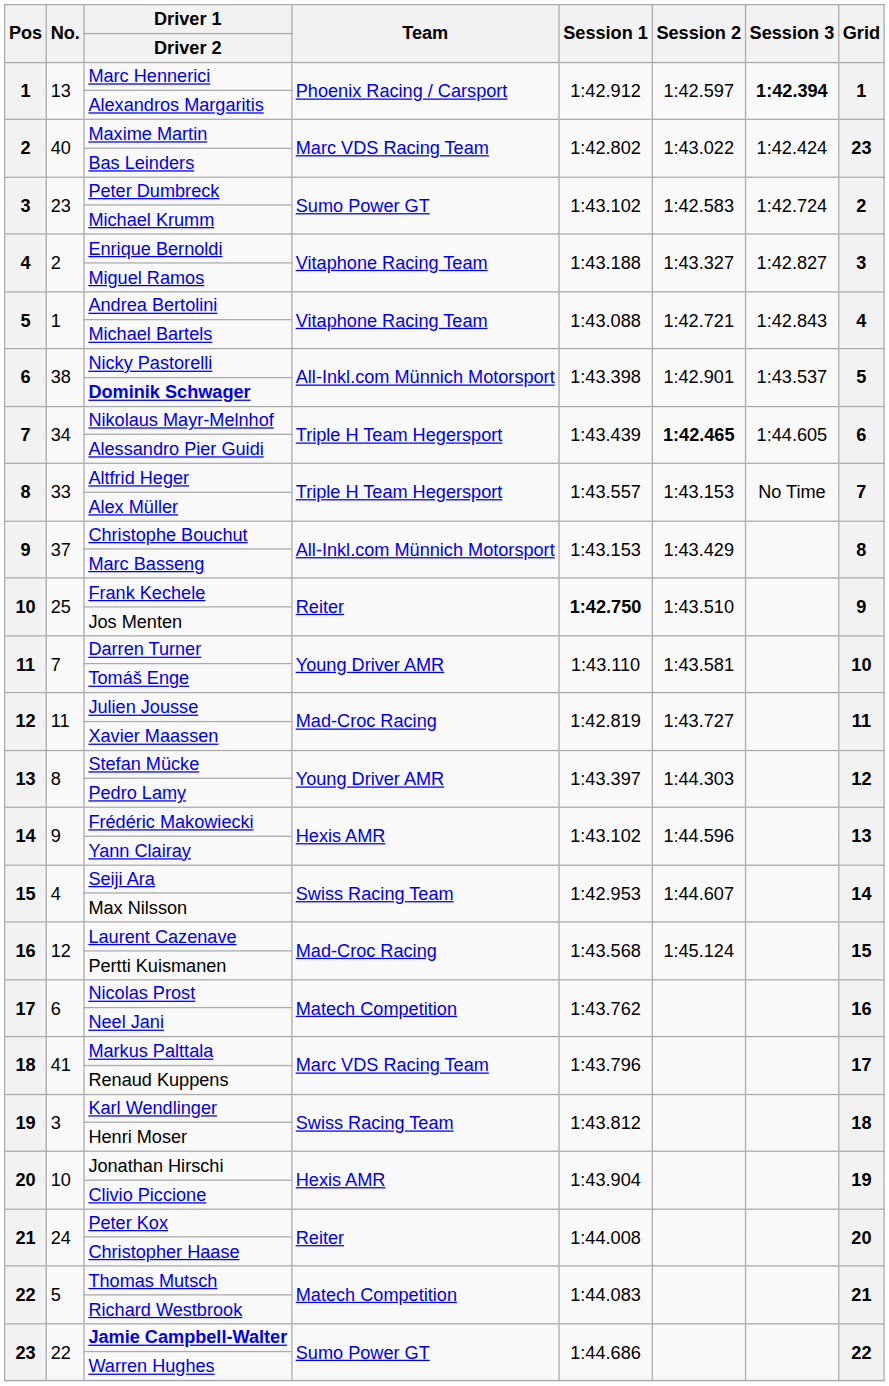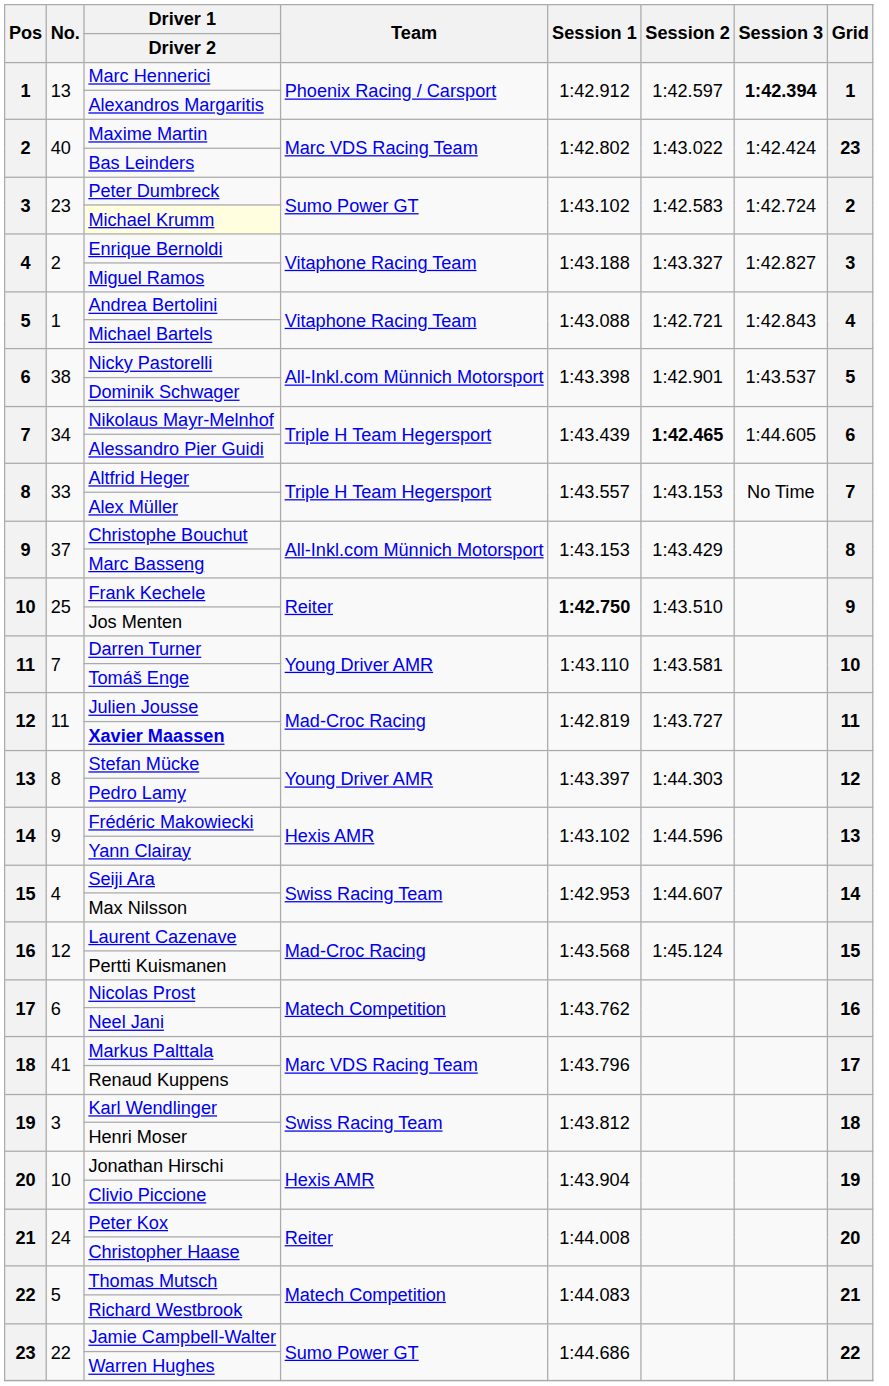(151, 220) no background -> (151, 220) lightyellow background
(169, 392) bold -> (164, 392) normal
(153, 736) normal -> (156, 736) bold
(188, 1338) bold -> (182, 1338) normal
